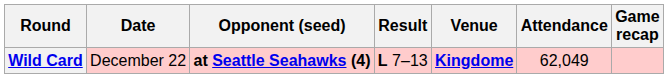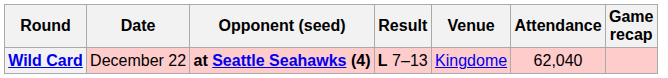(474, 60) bold -> (471, 60) normal
(564, 60) 62,049 -> (558, 60) 62,040
